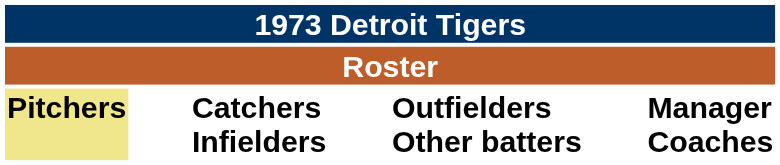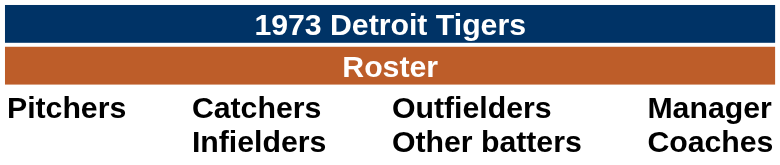(67, 107) khaki background -> (67, 107) no background
